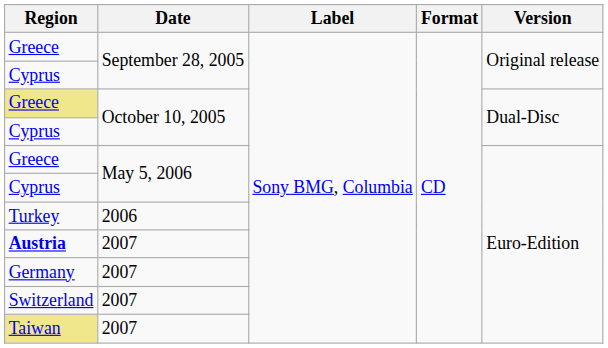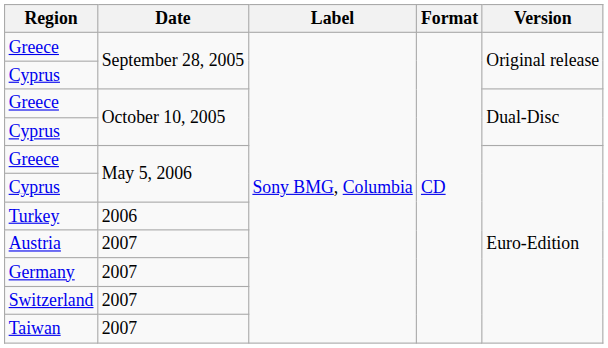(34, 103) khaki background -> (34, 103) no background
(37, 243) bold -> (35, 243) normal
(35, 328) khaki background -> (35, 328) no background
